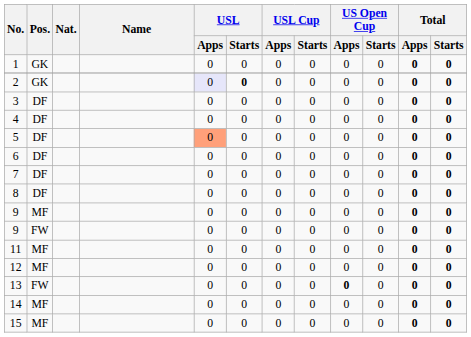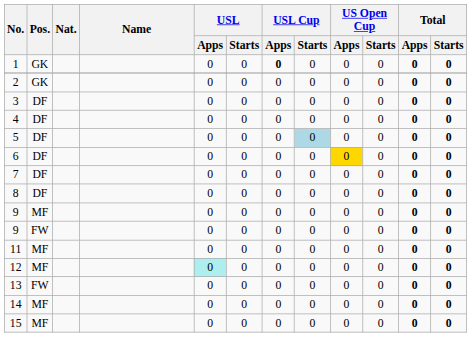(278, 63) normal -> (278, 63) bold
(210, 82) lavender background -> (210, 82) no background
(244, 82) bold -> (244, 82) normal
(210, 138) lightsalmon background -> (210, 138) no background
(312, 138) no background -> (312, 138) lightblue background
(346, 156) no background -> (346, 156) gold background
(210, 267) no background -> (210, 267) paleturquoise background
(346, 286) bold -> (346, 286) normal
